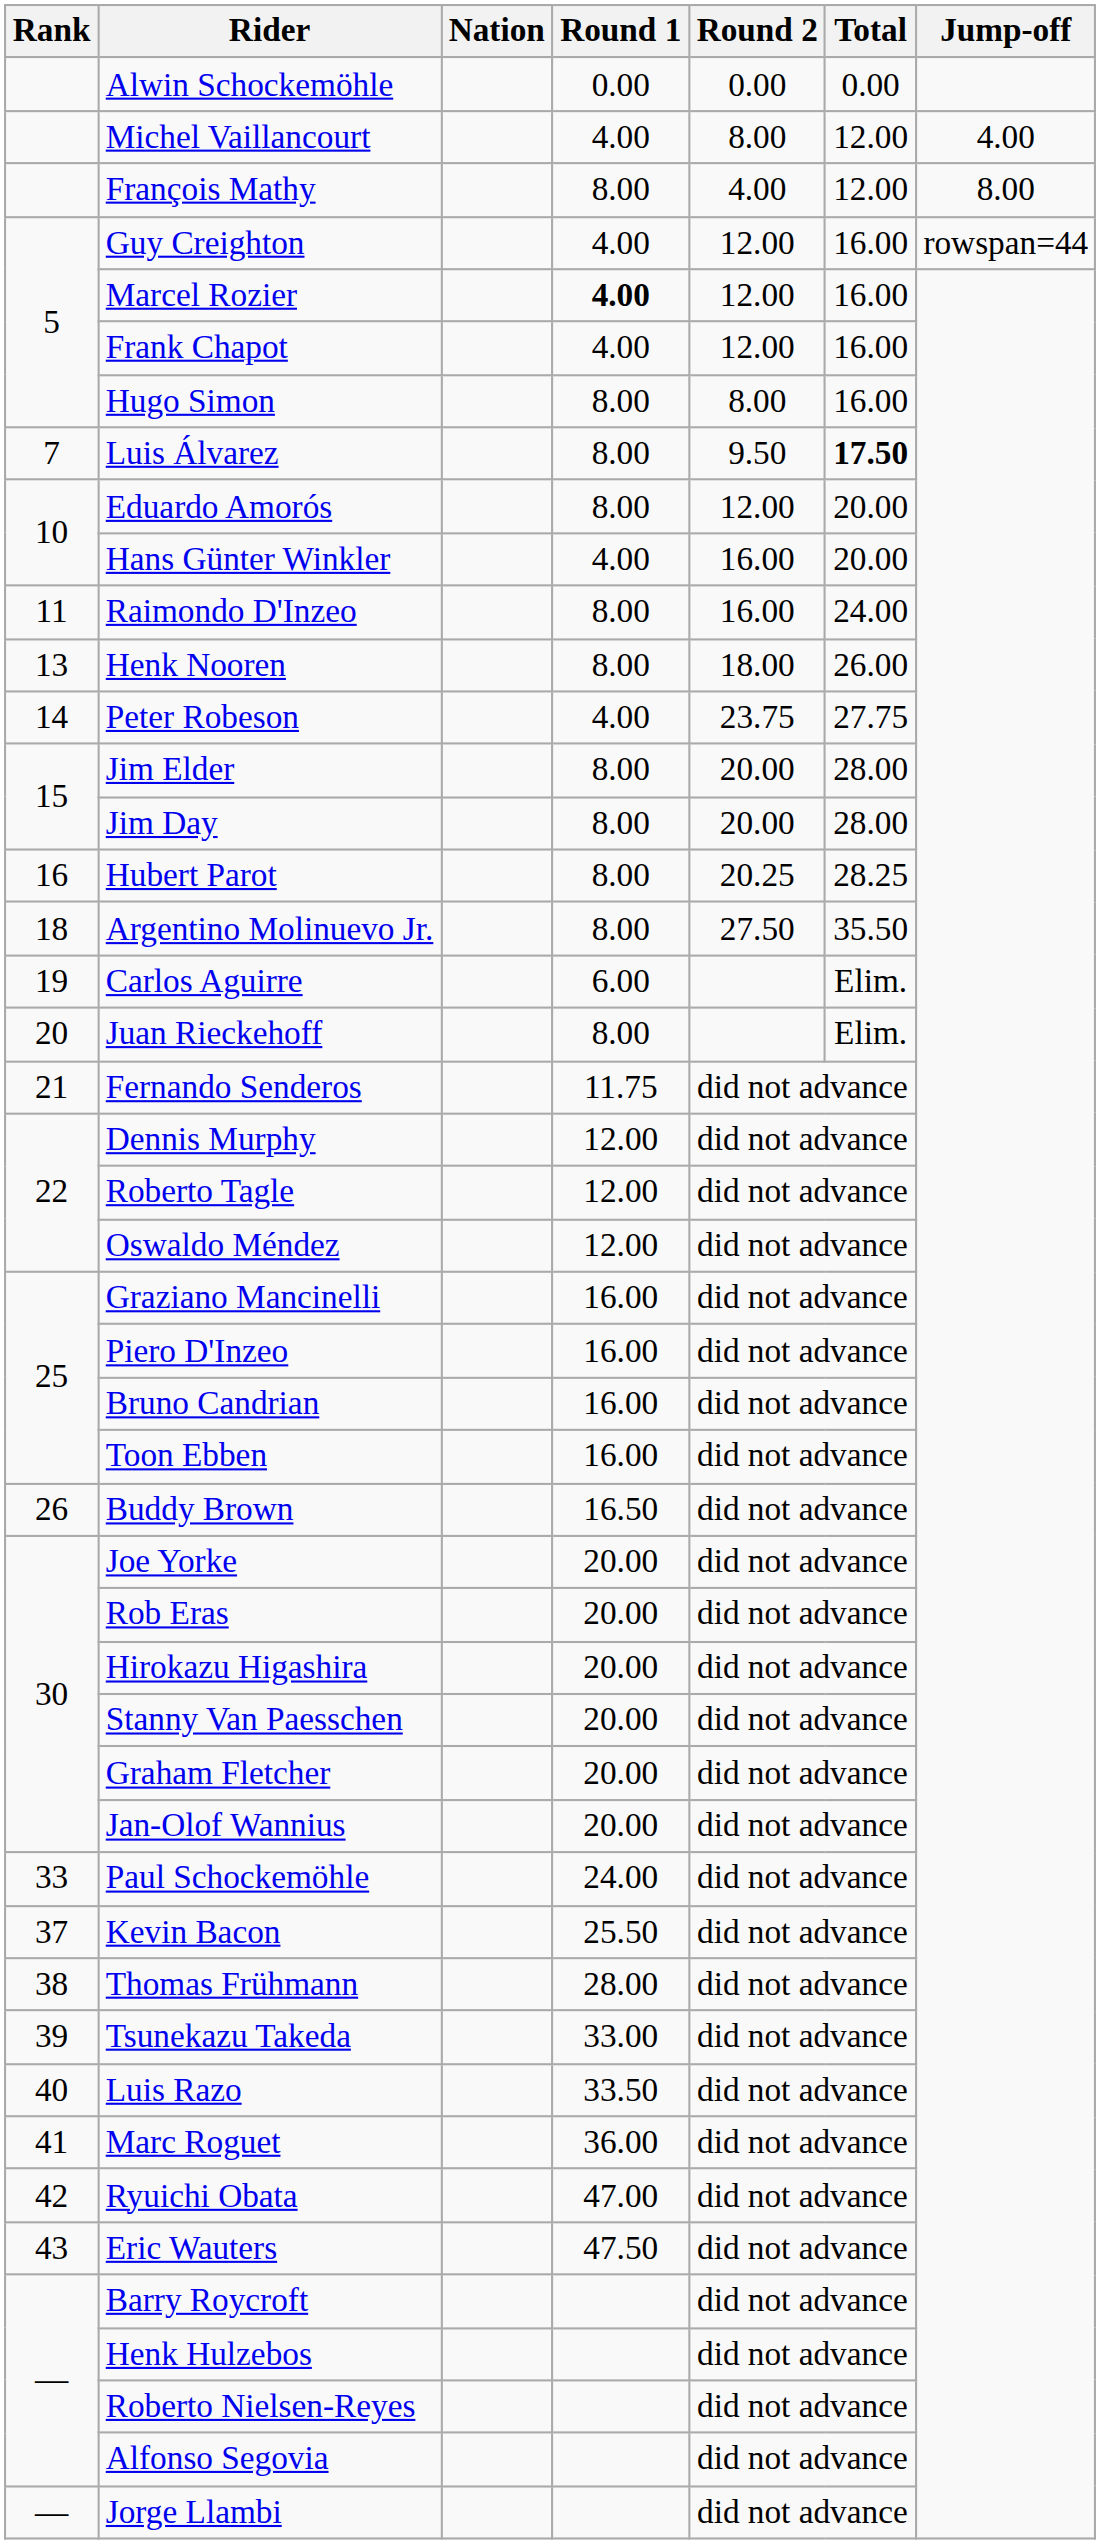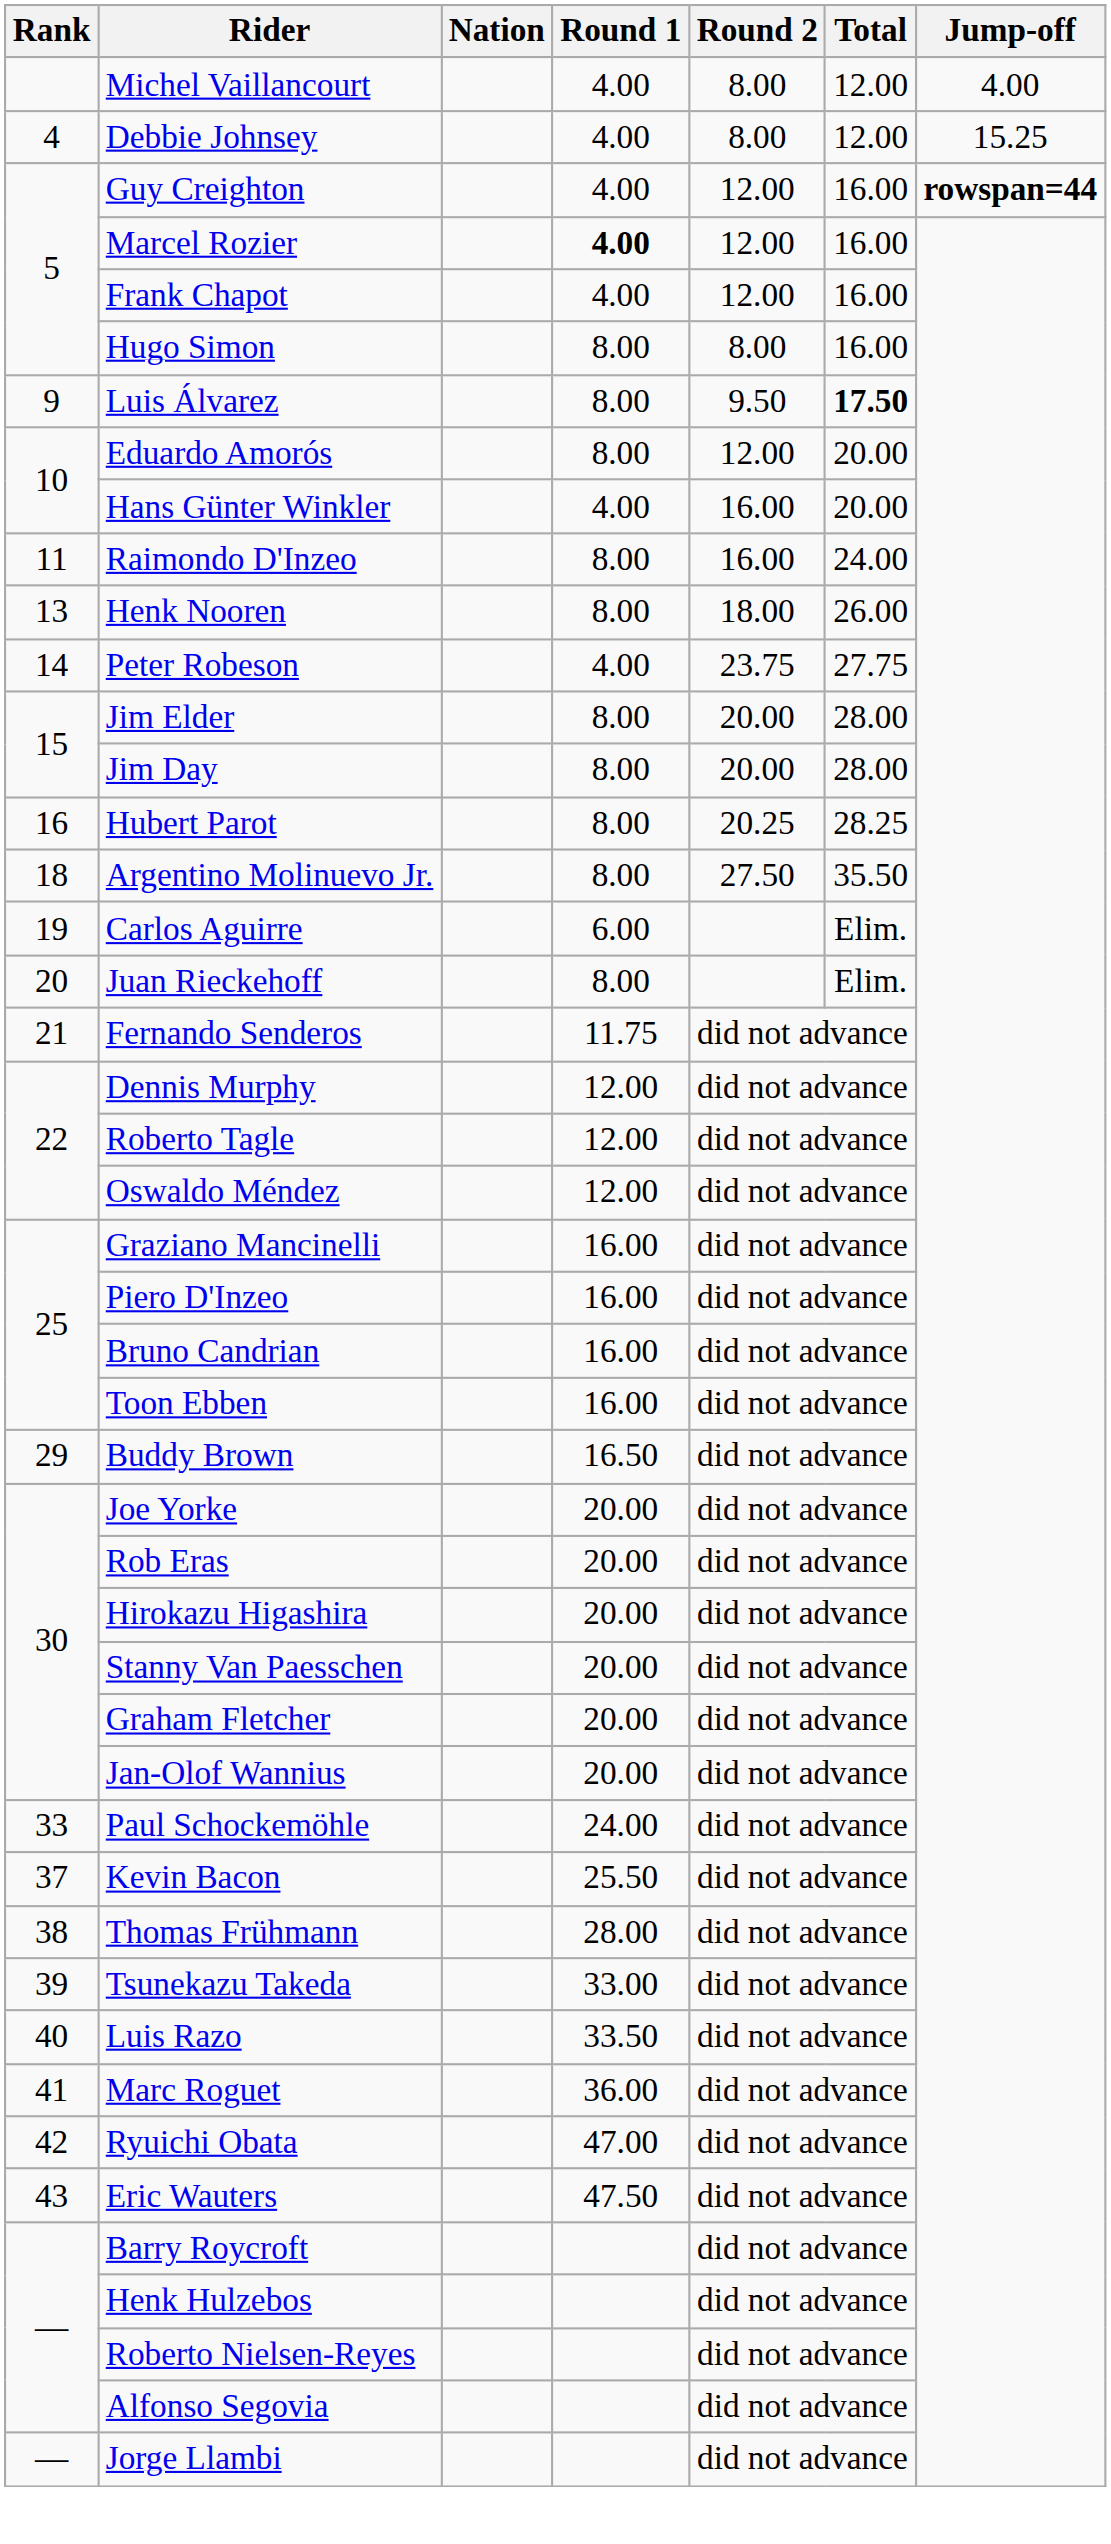- row: (249, 83)
- row: (211, 189)
+ row: (212, 136)
(1006, 242) normal -> (1010, 189) bold
(52, 453) 7 -> (52, 400) 9
(52, 1508) 26 -> (52, 1455) 29
